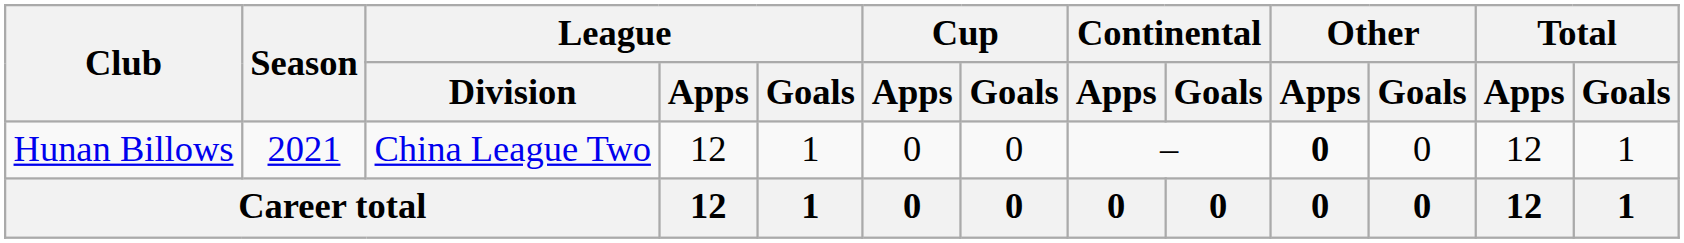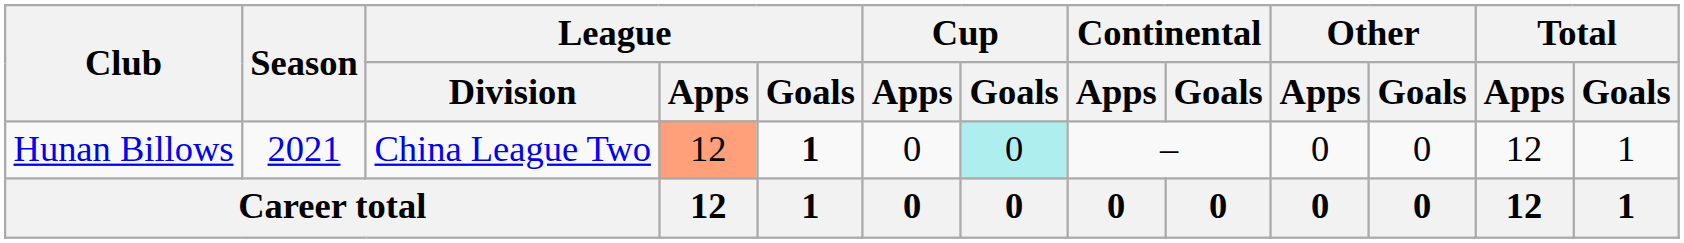(708, 149) no background -> (708, 149) lightsalmon background
(810, 149) normal -> (810, 149) bold
(1014, 149) no background -> (1014, 149) paleturquoise background
(1320, 149) bold -> (1320, 149) normal
